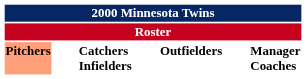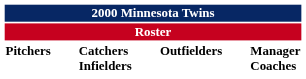(28, 50) lightsalmon background -> (28, 50) no background
